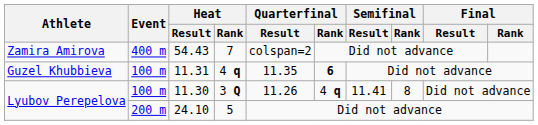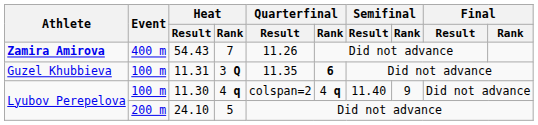(56, 52) normal -> (56, 52) bold
(280, 52) colspan=2 -> (280, 52) 11.26
(230, 71) 4 q -> (230, 71) 3 Q
(230, 91) 3 Q -> (230, 91) 4 q
(280, 91) 11.26 -> (280, 91) colspan=2
(369, 91) 11.41 -> (369, 91) 11.40
(407, 91) 8 -> (407, 91) 9
